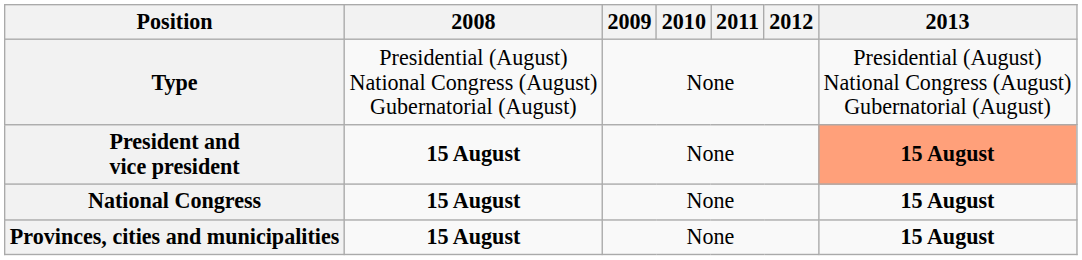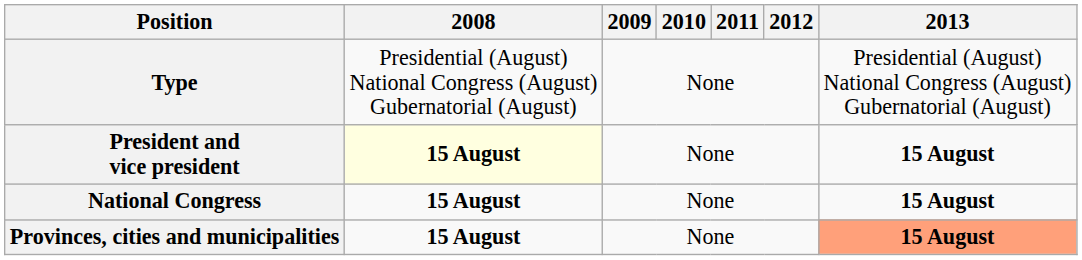(473, 154) no background -> (473, 154) lightyellow background
(947, 154) lightsalmon background -> (947, 154) no background
(947, 236) no background -> (947, 236) lightsalmon background
